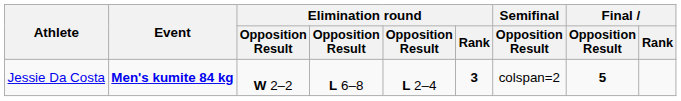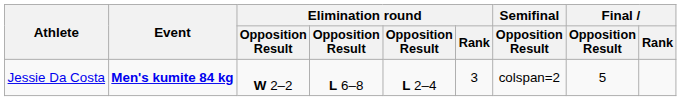(474, 78) bold -> (474, 78) normal
(602, 78) bold -> (602, 78) normal
